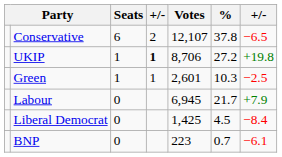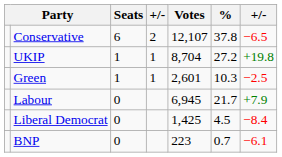(153, 57) bold -> (153, 57) normal
(186, 57) 8,706 -> (186, 57) 8,704
